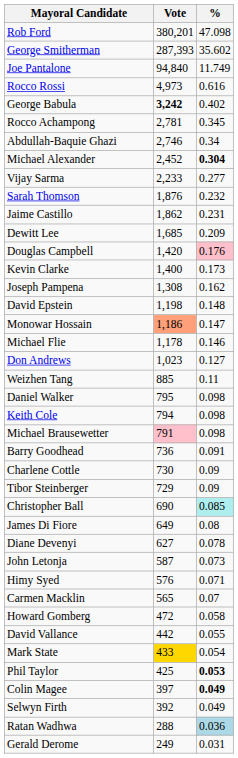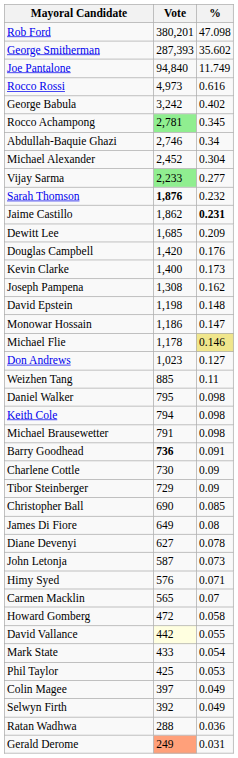(169, 104) bold -> (169, 104) normal
(169, 123) no background -> (169, 123) lightgreen background
(212, 159) bold -> (212, 159) normal
(169, 178) no background -> (169, 178) lightgreen background
(169, 196) normal -> (169, 196) bold
(212, 214) normal -> (212, 214) bold
(212, 251) pink background -> (212, 251) no background
(169, 324) lightsalmon background -> (169, 324) no background
(212, 342) no background -> (212, 342) khaki background
(165, 433) pink background -> (165, 433) no background
(165, 452) normal -> (165, 452) bold
(212, 506) paleturquoise background -> (212, 506) no background
(165, 634) no background -> (165, 634) lightyellow background
(165, 653) gold background -> (165, 653) no background
(212, 671) bold -> (212, 671) normal
(212, 689) bold -> (212, 689) normal
(212, 726) lightblue background -> (212, 726) no background
(165, 744) no background -> (165, 744) lightsalmon background
